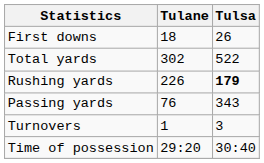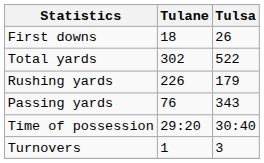(228, 82) bold -> (228, 82) normal
rows swapped: (44, 126) <-> (81, 148)
